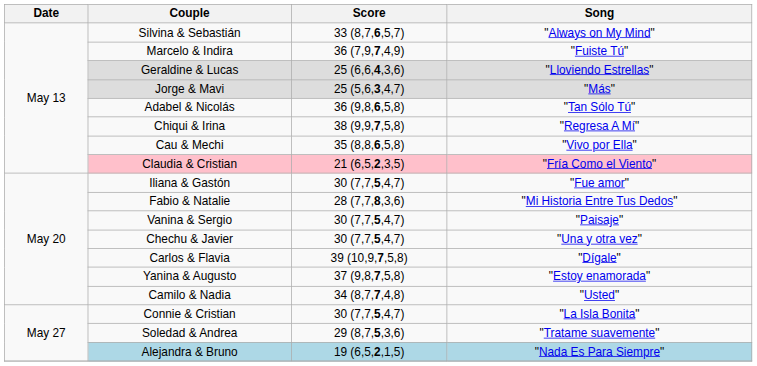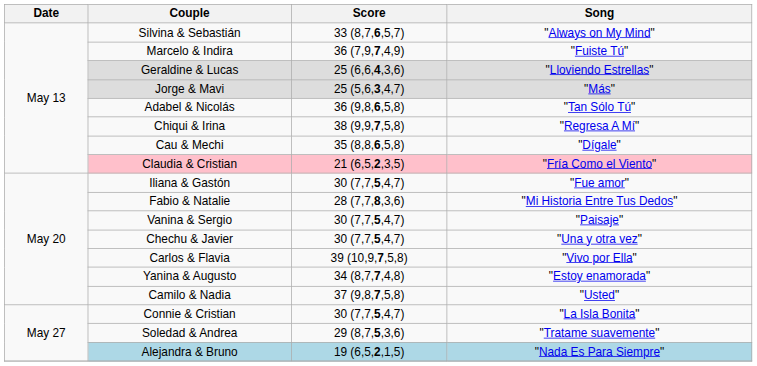(599, 145) "Vivo por Ella" -> (599, 145) "Dígale"
(599, 257) "Dígale" -> (599, 257) "Vivo por Ella"
(369, 276) 37 (9,8,7,5,8) -> (369, 276) 34 (8,7,7,4,8)
(369, 295) 34 (8,7,7,4,8) -> (369, 295) 37 (9,8,7,5,8)
